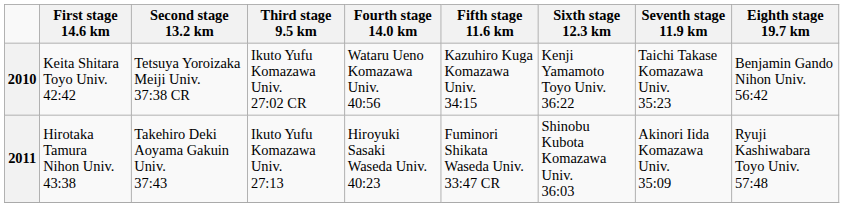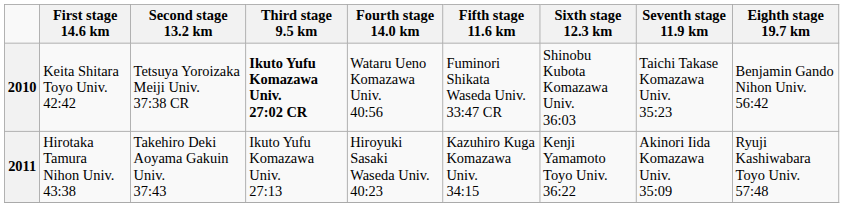(283, 79) normal -> (284, 87) bold
(489, 79) Kazuhiro Kuga Komazawa Univ. 34:15 -> (486, 87) Fuminori Shikata Waseda Univ. 33:47 CR
(574, 79) Kenji Yamamoto Toyo Univ. 36:22 -> (576, 87) Shinobu Kubota Komazawa Univ. 36:03
(484, 158) Fuminori Shikata Waseda Univ. 33:47 CR -> (491, 166) Kazuhiro Kuga Komazawa Univ. 34:15
(574, 158) Shinobu Kubota Komazawa Univ. 36:03 -> (575, 166) Kenji Yamamoto Toyo Univ. 36:22
